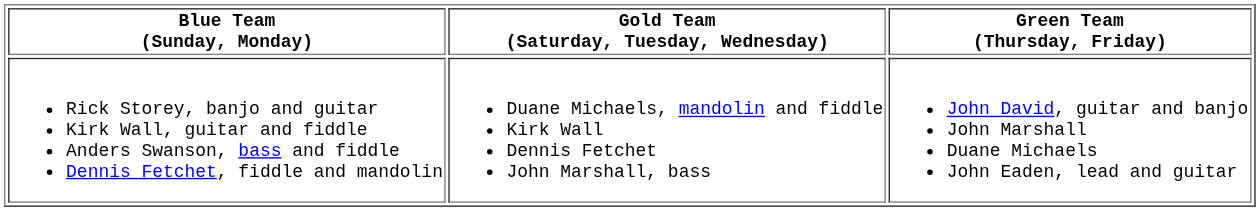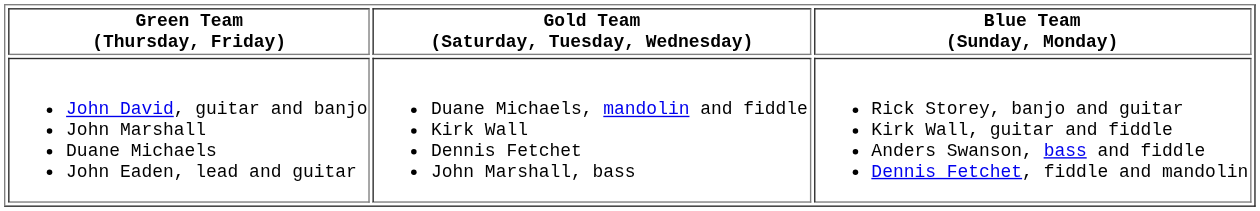columns swapped: (227, 32) <-> (1070, 32)
